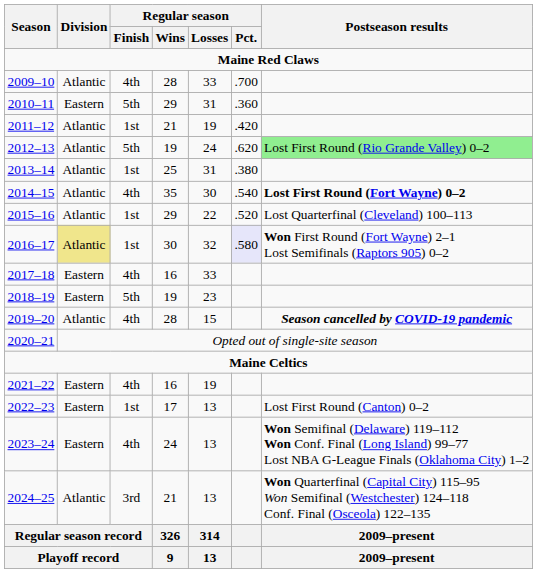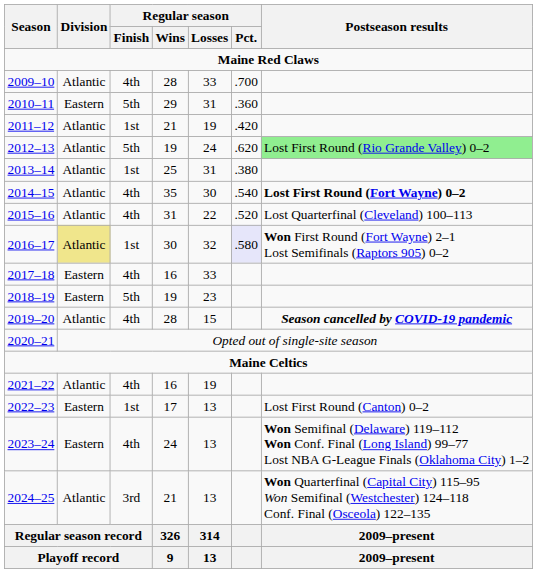(131, 214) 1st -> (131, 214) 4th
(170, 214) 29 -> (170, 214) 31
(84, 384) Eastern -> (84, 384) Atlantic
